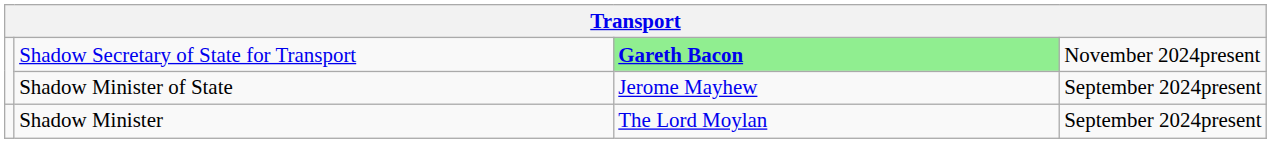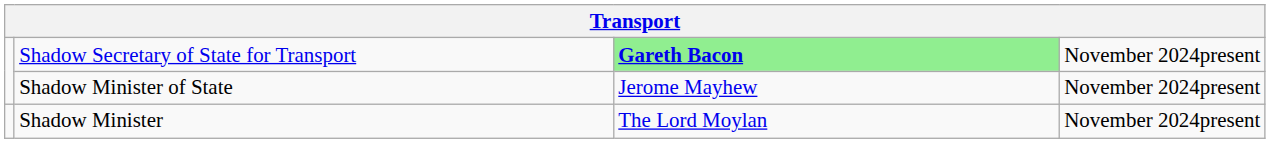(1163, 87) September 2024present -> (1162, 87) November 2024present
(1163, 120) September 2024present -> (1162, 120) November 2024present
